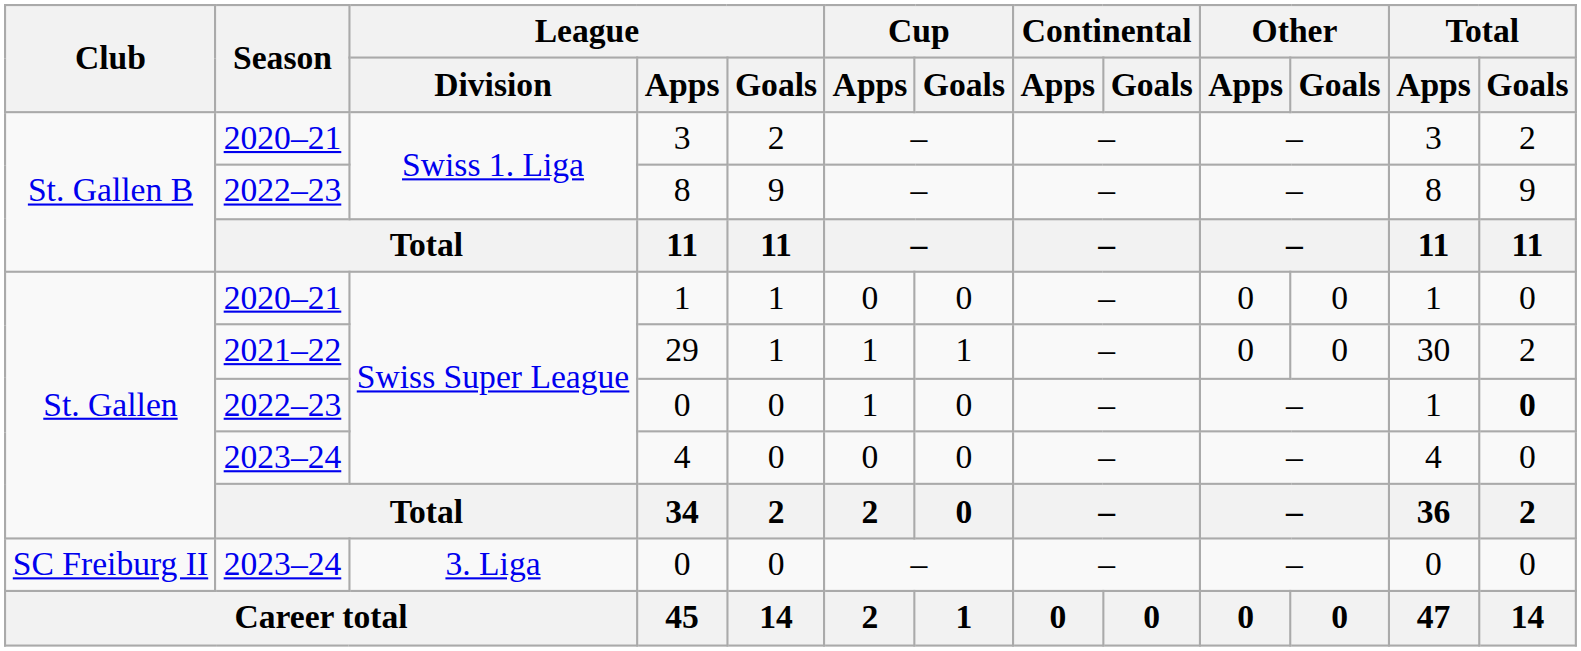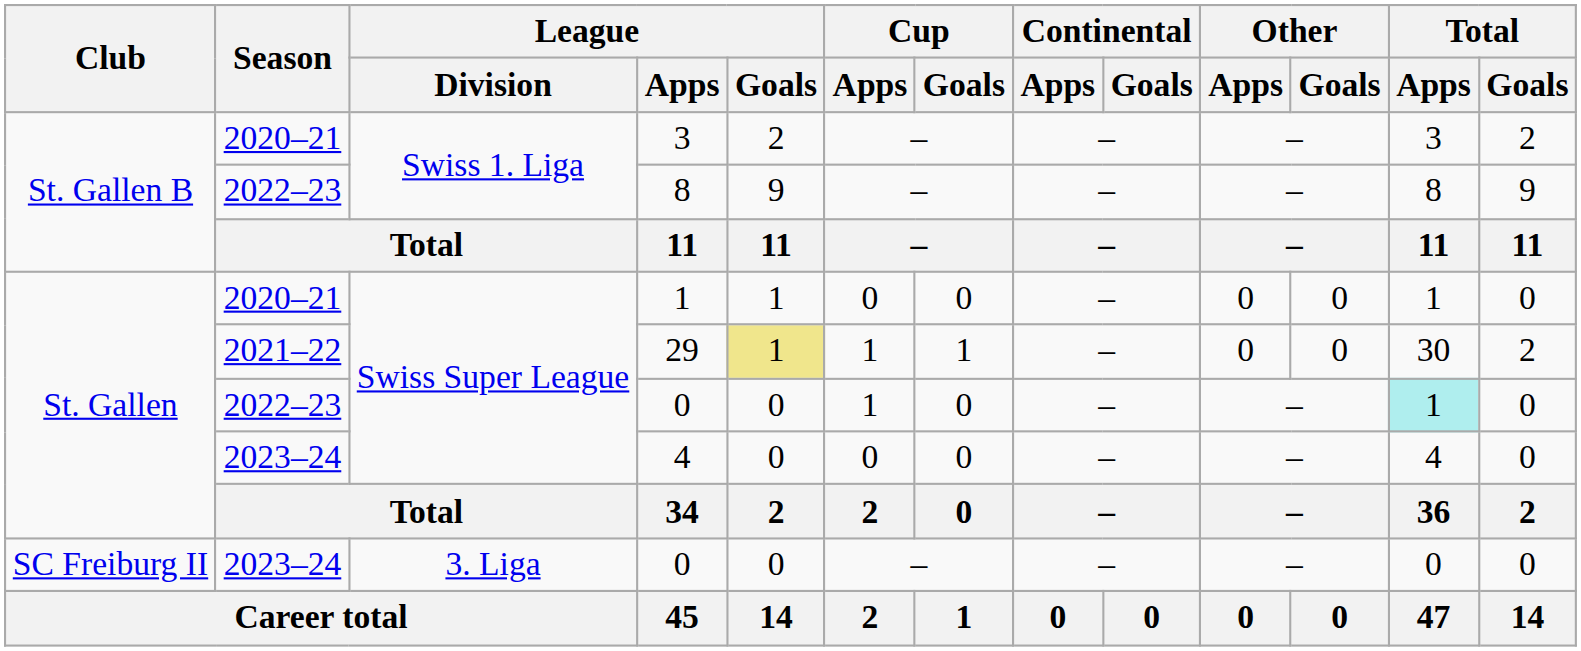(776, 350) no background -> (776, 350) khaki background
(1434, 404) no background -> (1434, 404) paleturquoise background
(1527, 404) bold -> (1527, 404) normal
